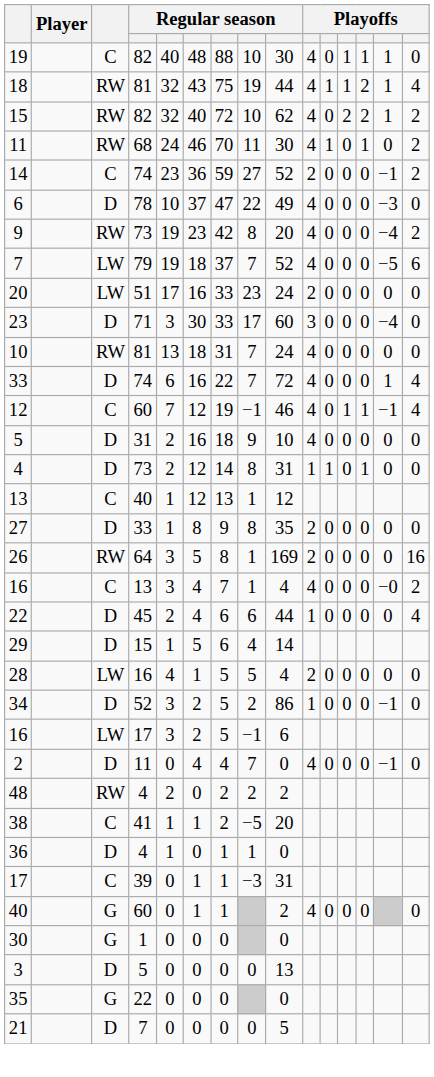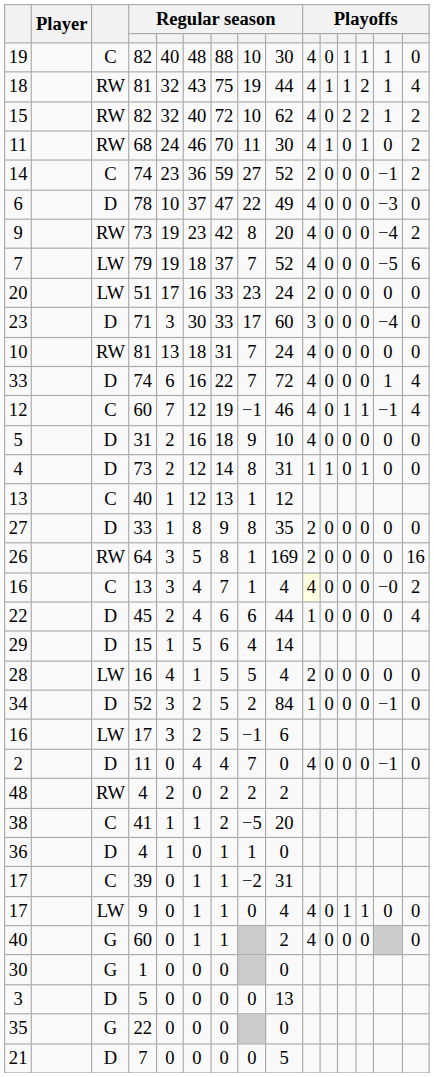(311, 587) no background -> (311, 587) lightyellow background
(284, 704) 86 -> (284, 704) 84
(252, 881) −3 -> (252, 881) −2
+ row: (18, 910)
